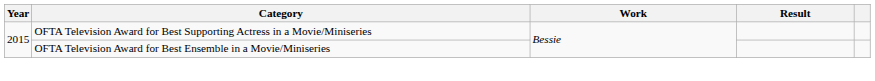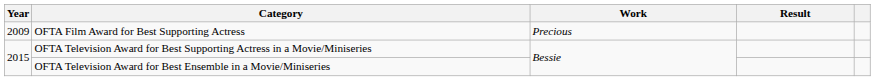+ row: (140, 31)
